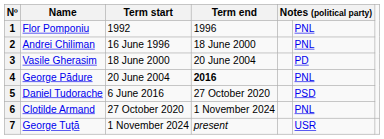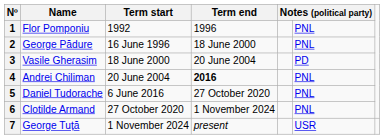(59, 45) Andrei Chiliman -> (58, 45) George Pădure
(58, 77) George Pădure -> (59, 77) Andrei Chiliman
(305, 93) PSD -> (304, 93) PNL
